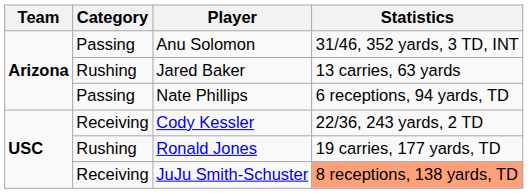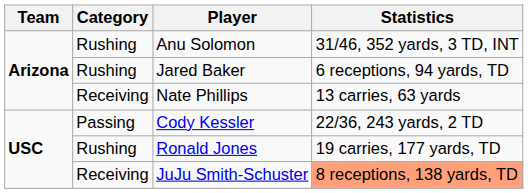(106, 44) Passing -> (107, 44) Rushing
(388, 70) 13 carries, 63 yards -> (412, 70) 6 receptions, 94 yards, TD
(106, 96) Passing -> (112, 96) Receiving
(412, 96) 6 receptions, 94 yards, TD -> (388, 96) 13 carries, 63 yards
(112, 122) Receiving -> (106, 122) Passing
